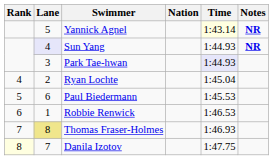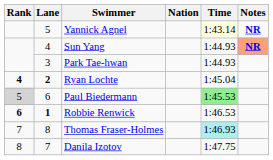(48, 46) lavender background -> (48, 46) no background
(253, 46) no background -> (253, 46) lightsalmon background
(219, 63) lavender background -> (219, 63) no background
(19, 79) normal -> (19, 79) bold
(48, 79) normal -> (48, 79) bold
(19, 96) no background -> (19, 96) lightgrey background
(219, 96) no background -> (219, 96) lightgreen background
(19, 113) normal -> (19, 113) bold
(48, 113) normal -> (48, 113) bold
(48, 130) khaki background -> (48, 130) no background
(219, 130) no background -> (219, 130) paleturquoise background
(19, 146) lightyellow background -> (19, 146) no background
